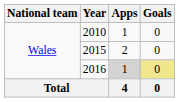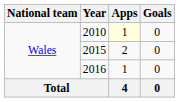(125, 32) no background -> (125, 32) lightyellow background
(125, 69) lightgrey background -> (125, 69) no background
(157, 69) khaki background -> (157, 69) no background
